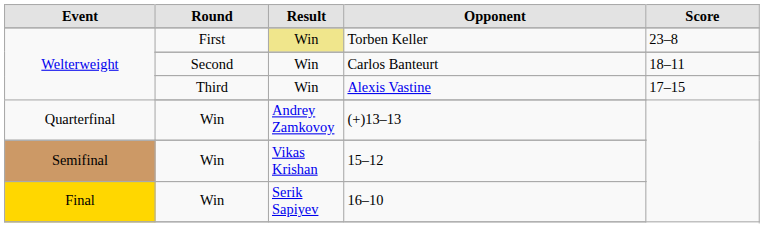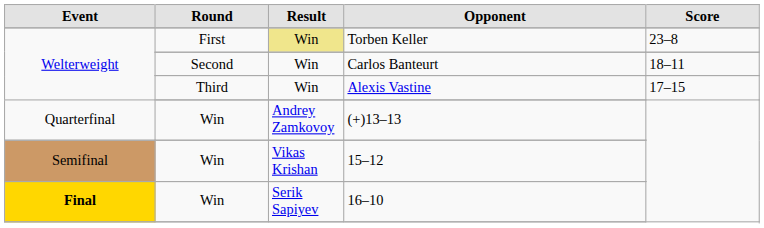(80, 201) normal -> (80, 201) bold
